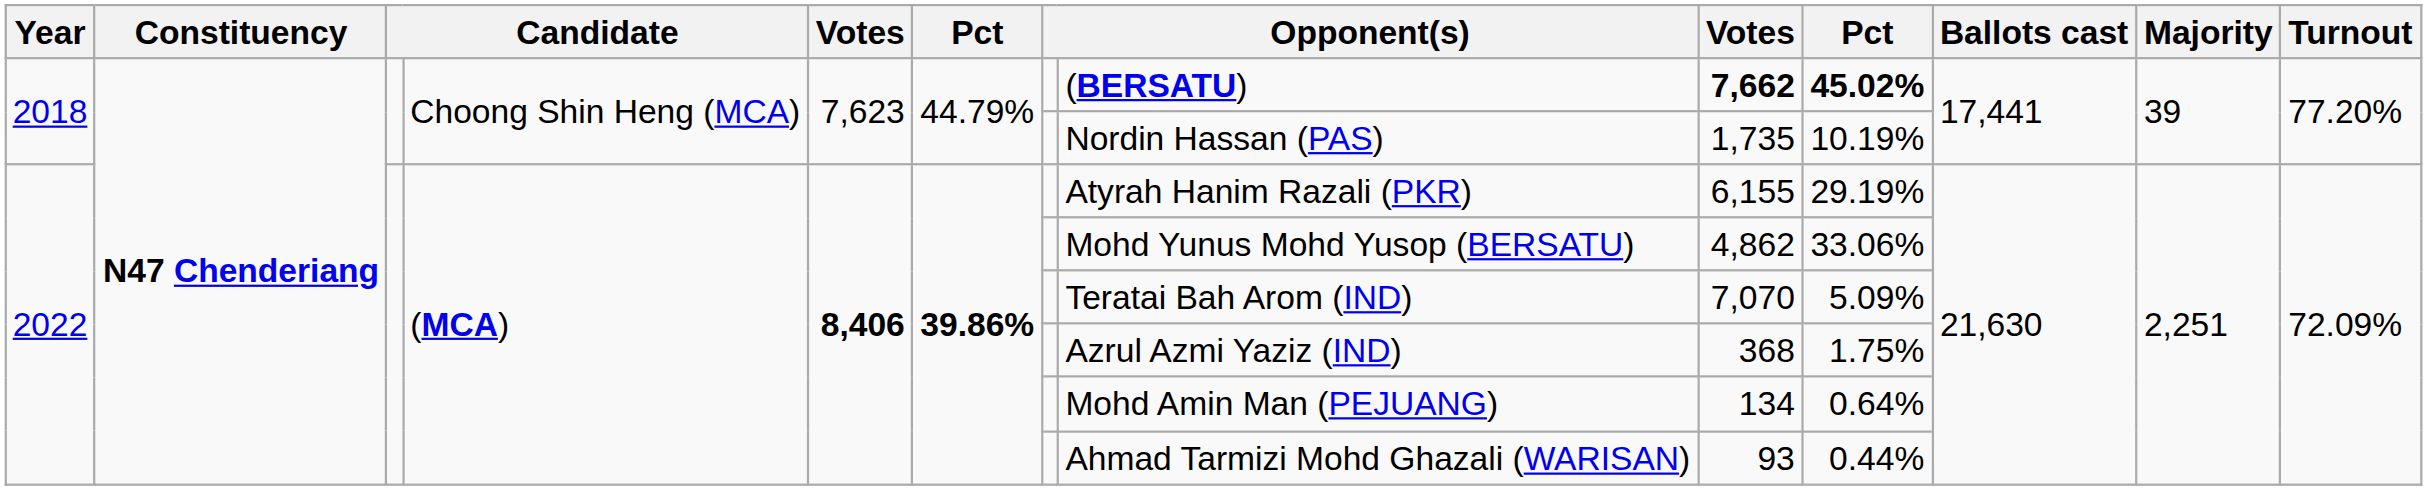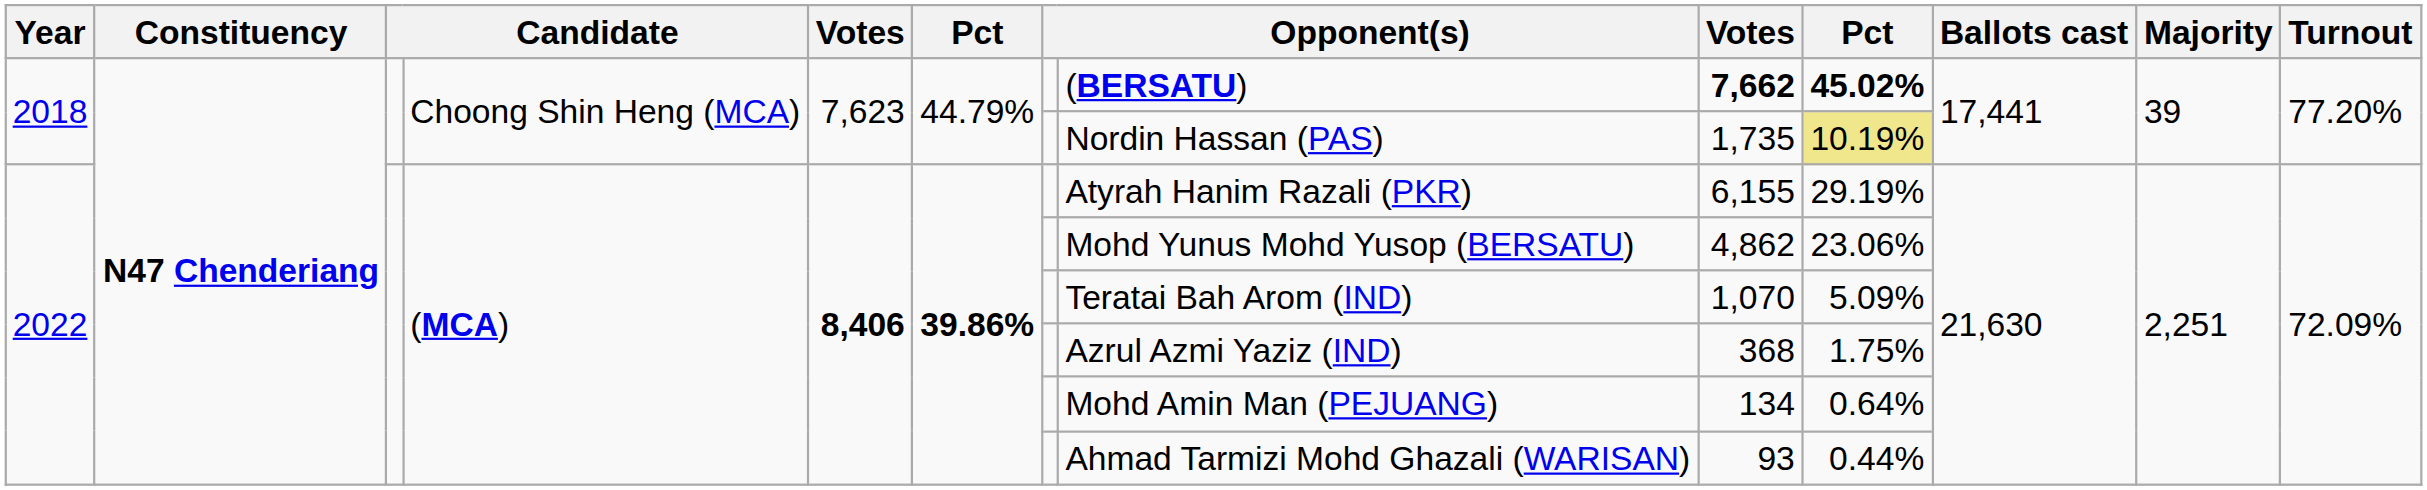(1867, 138) no background -> (1867, 138) khaki background
(1867, 244) 33.06% -> (1867, 244) 23.06%
(1753, 298) 7,070 -> (1753, 298) 1,070
